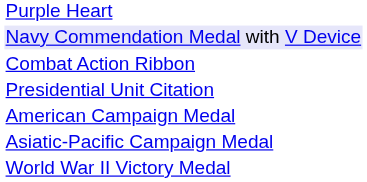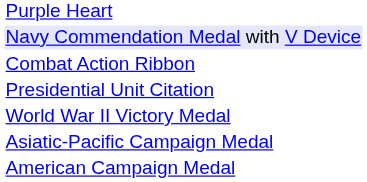(120, 115) American Campaign Medal -> (118, 115) World War II Victory Medal
(118, 168) World War II Victory Medal -> (120, 168) American Campaign Medal
